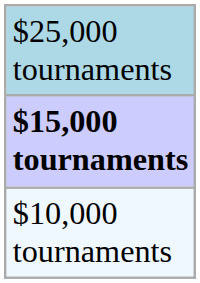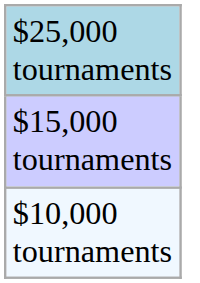(101, 140) bold -> (92, 140) normal
